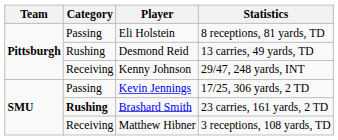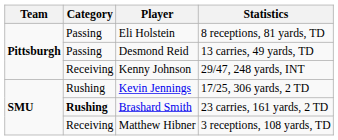(86, 51) Rushing -> (84, 51) Passing
(84, 88) Passing -> (86, 88) Rushing
